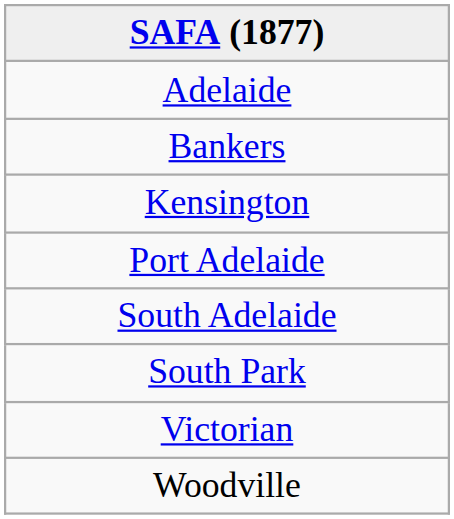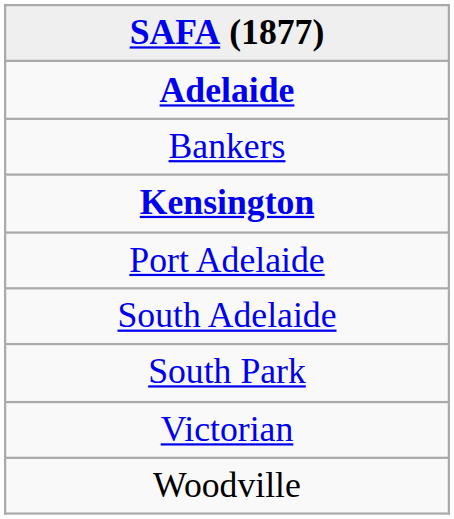(227, 89) normal -> (227, 89) bold
(227, 202) normal -> (227, 202) bold
